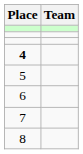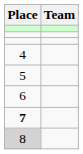(23, 54) bold -> (23, 54) normal
(23, 117) normal -> (23, 117) bold
(23, 138) no background -> (23, 138) lightgrey background
